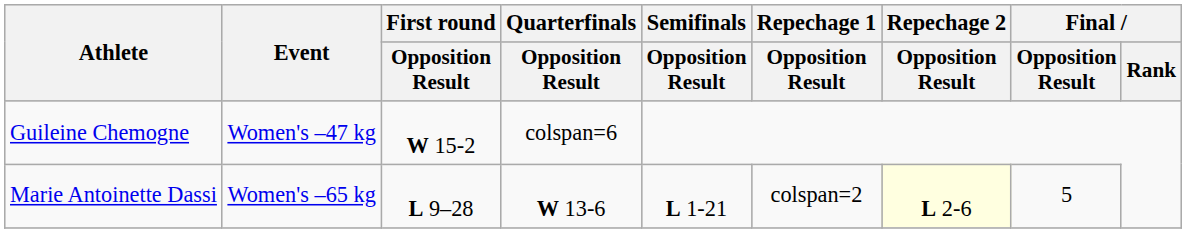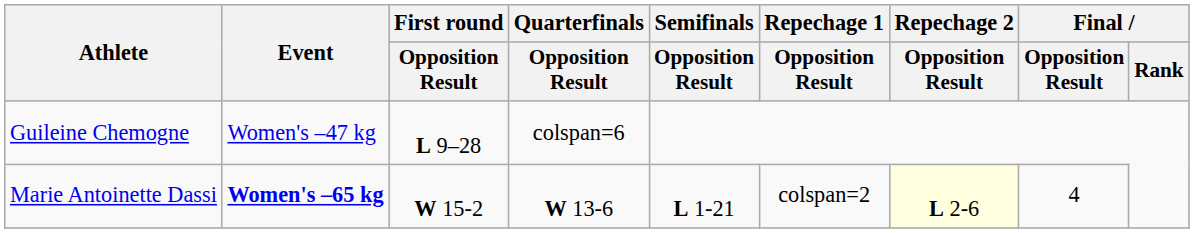(441, 146) W 15-2 -> (449, 146) L 9–28
(302, 196) normal -> (305, 196) bold
(441, 209) L 9–28 -> (449, 209) W 15-2
(1066, 196) 5 -> (1074, 196) 4
